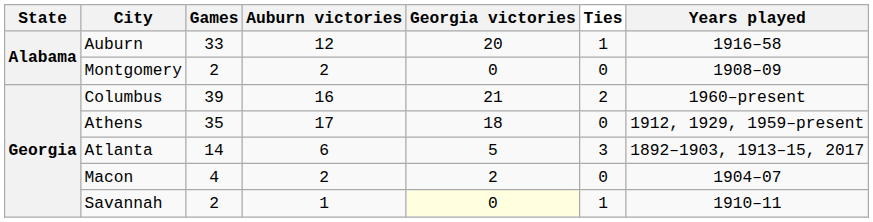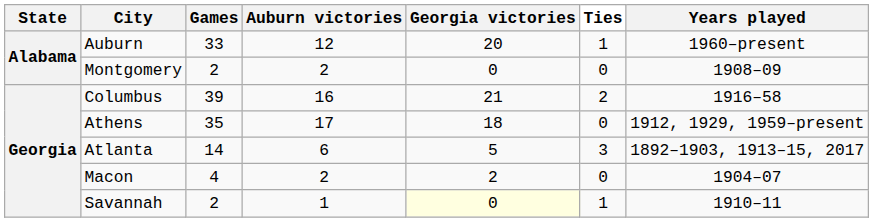(747, 44) 1916–58 -> (747, 44) 1960–present
(747, 97) 1960–present -> (747, 97) 1916–58
